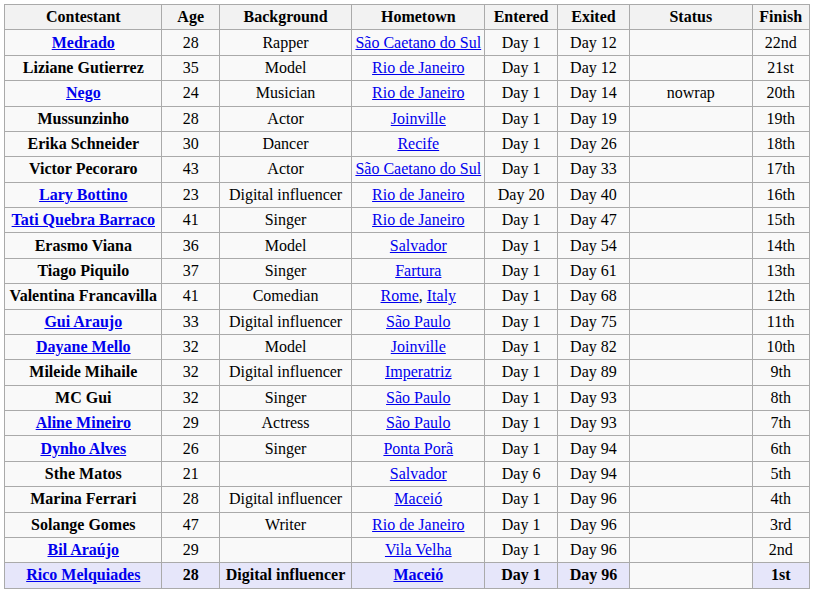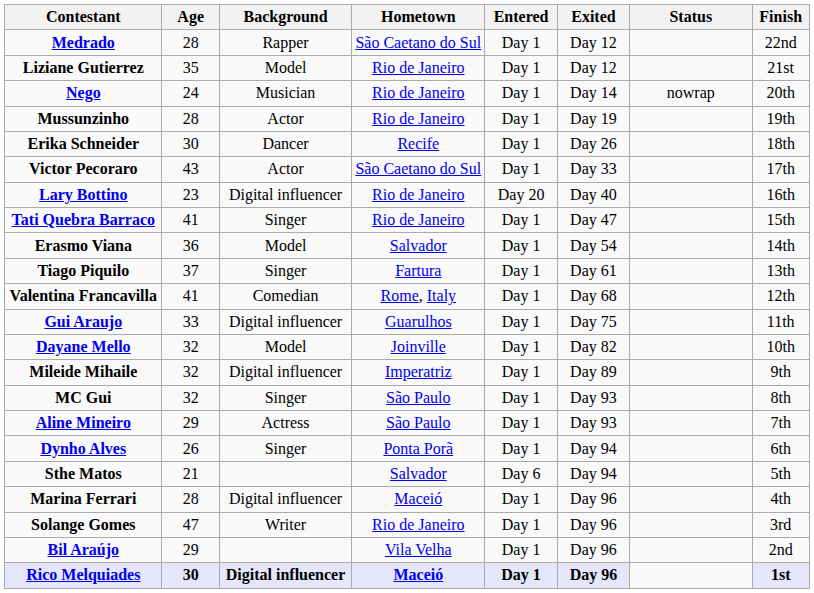(418, 118) Joinville -> (418, 118) Rio de Janeiro
(418, 321) São Paulo -> (418, 321) Guarulhos
(191, 575) 28 -> (191, 575) 30
